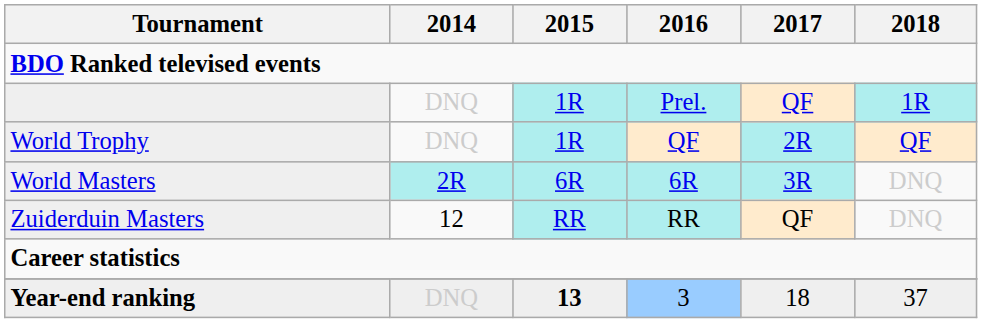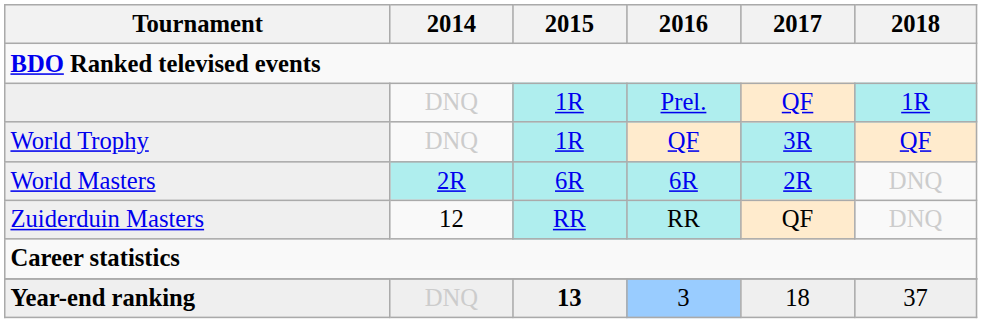(798, 141) 2R -> (798, 141) 3R
(798, 180) 3R -> (798, 180) 2R
